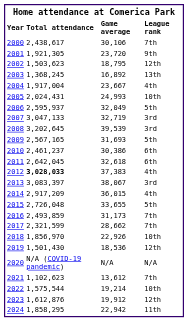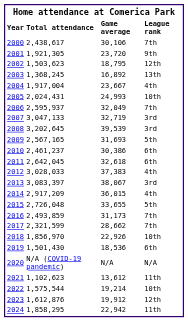(151, 107) 5th -> (151, 107) 7th
(45, 172) bold -> (45, 172) normal
(153, 248) 12th -> (151, 248) 6th
(151, 278) 7th -> (153, 278) 11th
